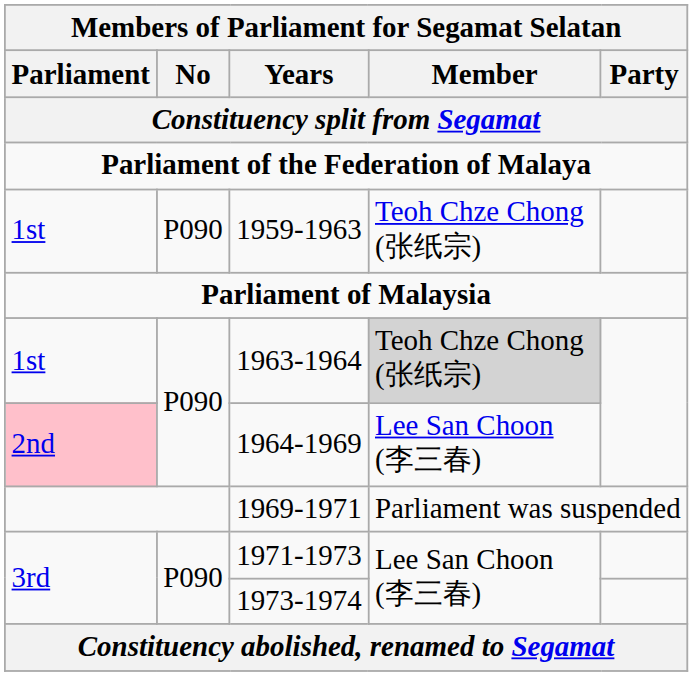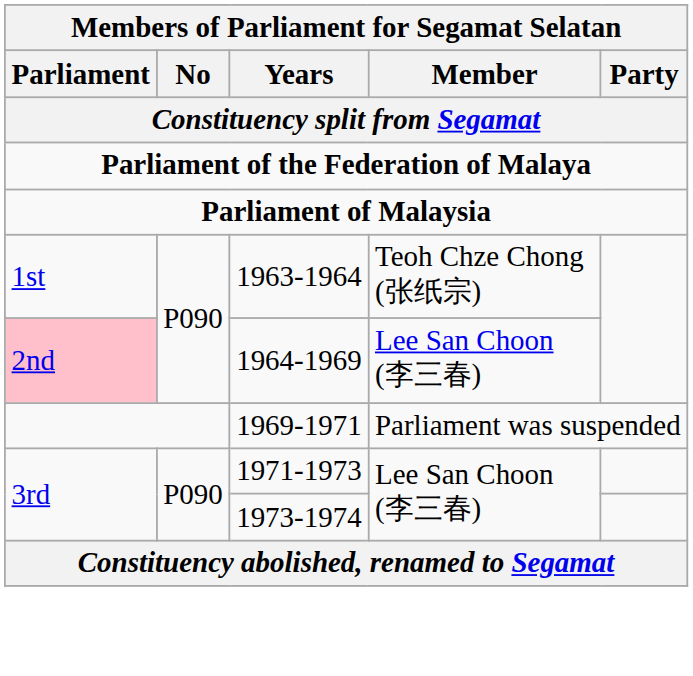- row: (299, 230)
(479, 358) lightgrey background -> (479, 274) no background
